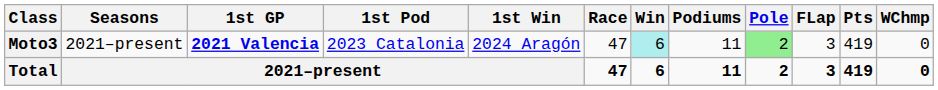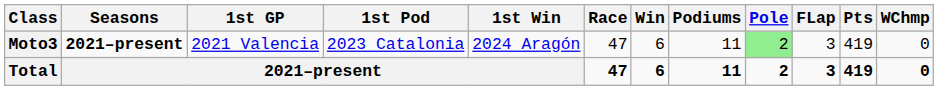(124, 45) normal -> (124, 45) bold
(255, 45) bold -> (255, 45) normal
(660, 45) paleturquoise background -> (660, 45) no background
